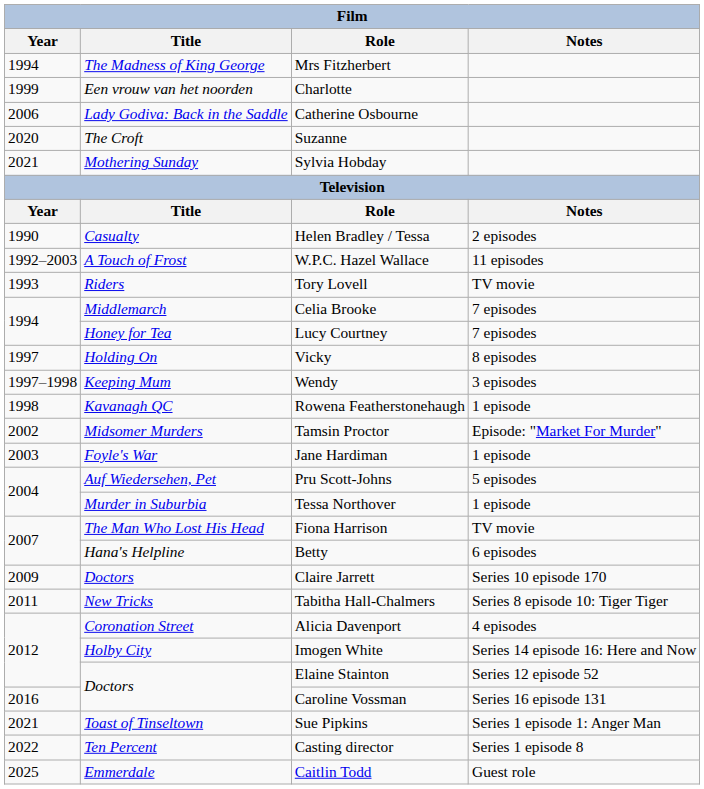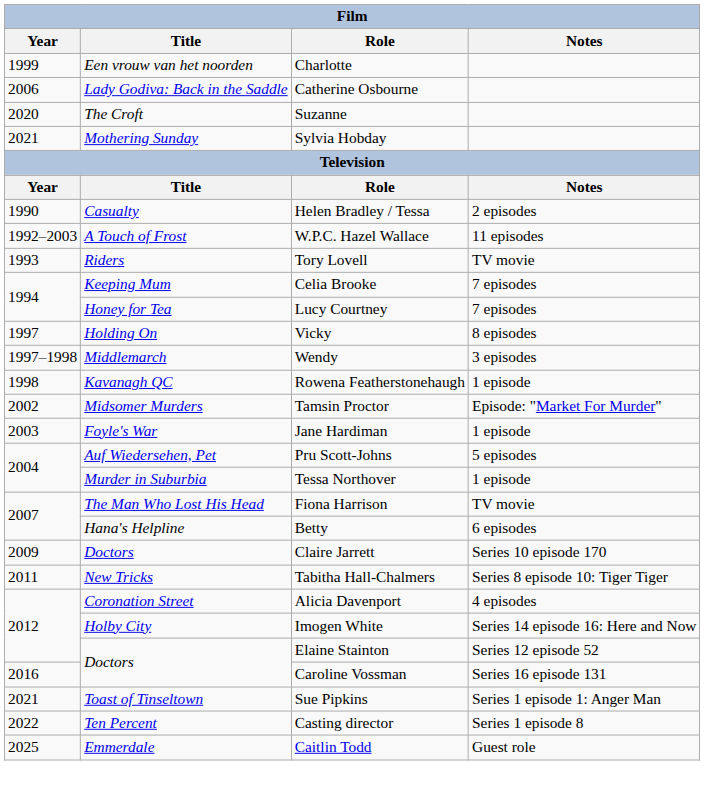- row: (343, 65)
(125, 308) Middlemarch -> (128, 284) Keeping Mum
(128, 382) Keeping Mum -> (125, 357) Middlemarch
